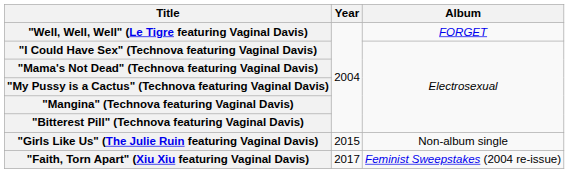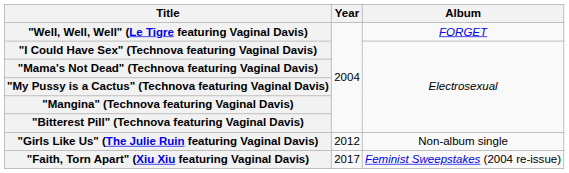(347, 141) 2015 -> (347, 141) 2012
